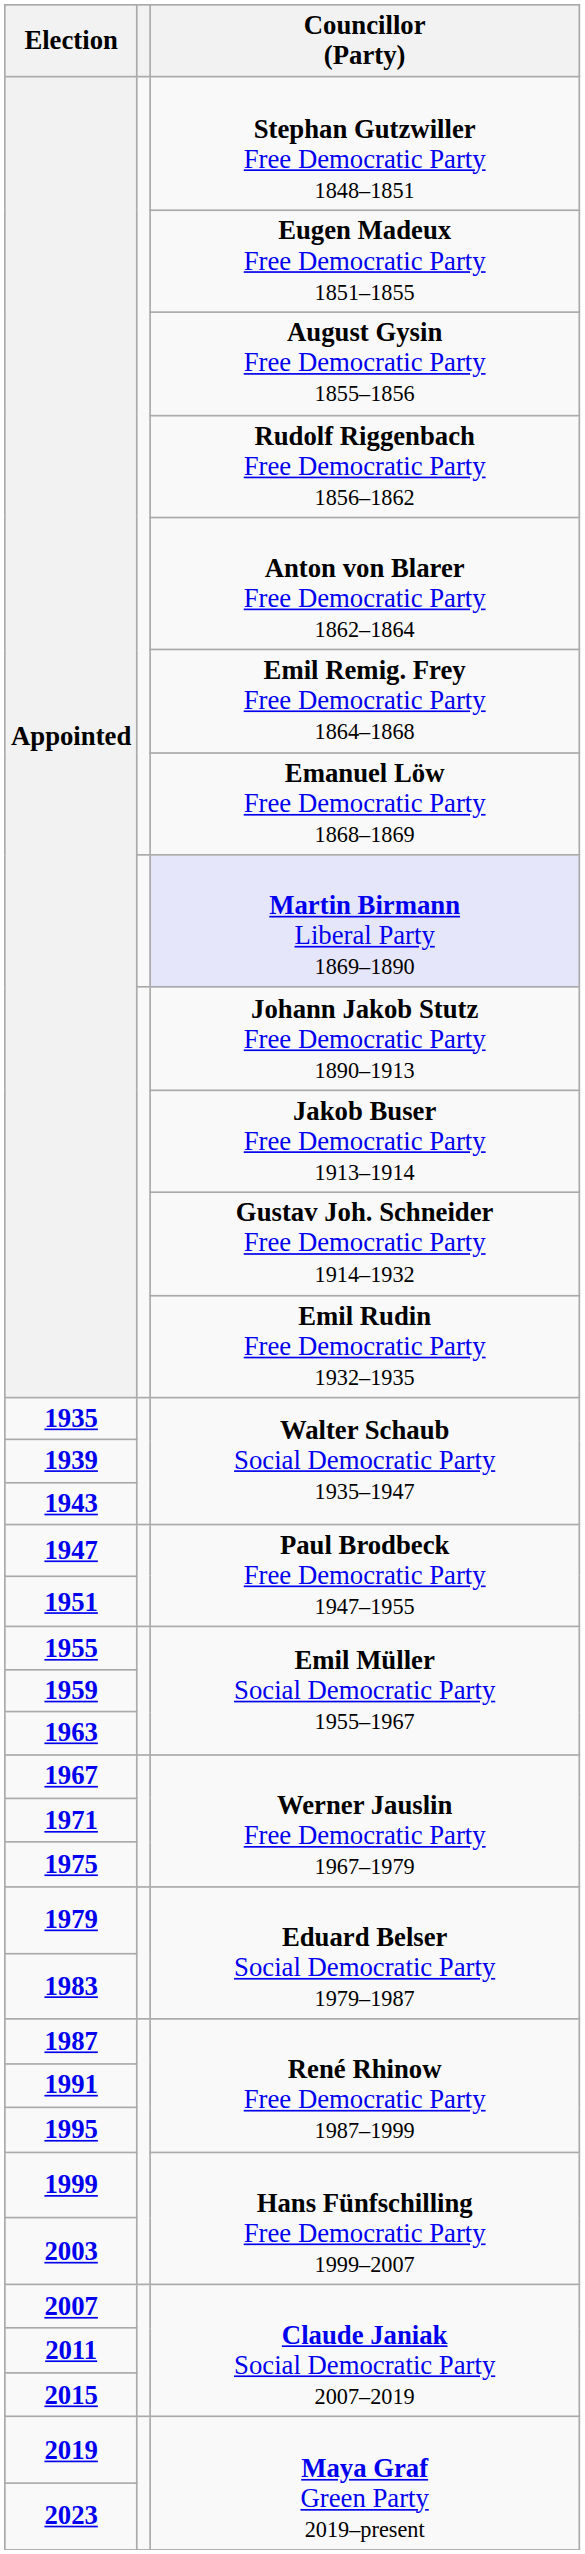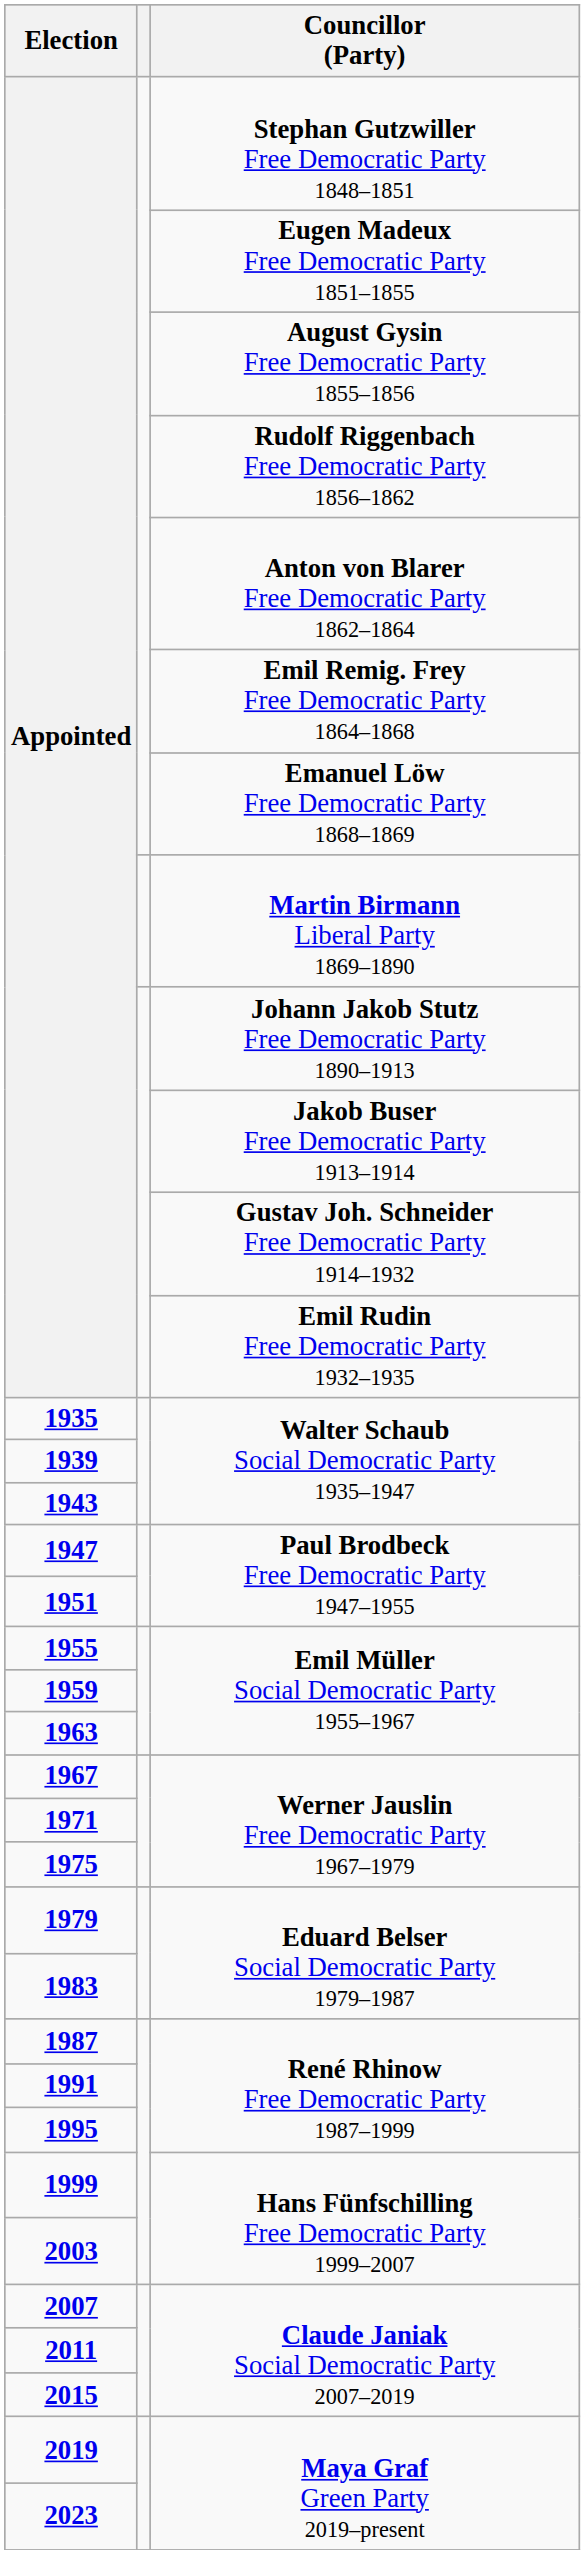(365, 935) lavender background -> (365, 935) no background
